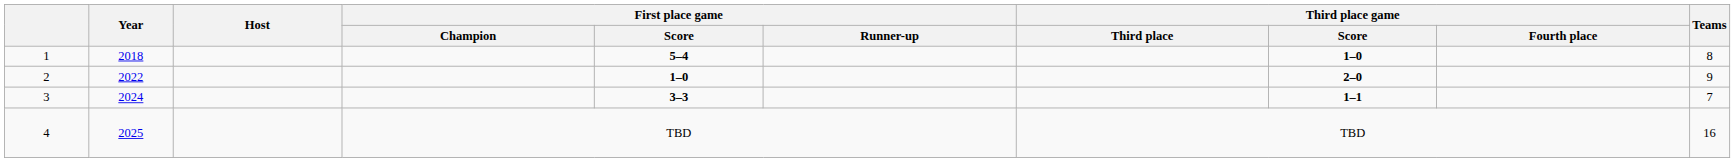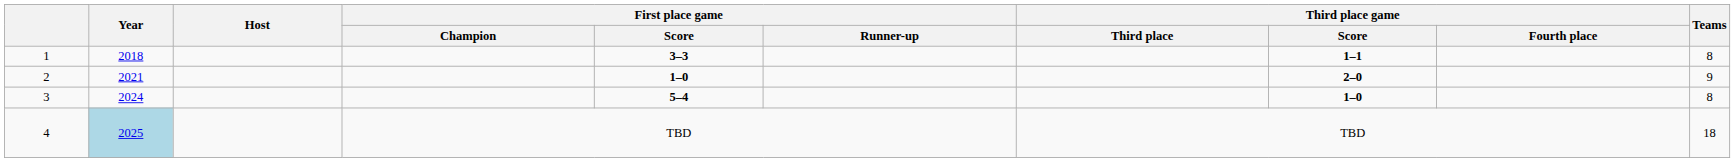(679, 56) 5–4 -> (679, 56) 3–3
(1353, 56) 1–0 -> (1353, 56) 1–1
(131, 77) 2022 -> (131, 77) 2021
(679, 97) 3–3 -> (679, 97) 5–4
(1353, 97) 1–1 -> (1353, 97) 1–0
(1710, 97) 7 -> (1710, 97) 8
(131, 133) no background -> (131, 133) lightblue background
(1710, 133) 16 -> (1710, 133) 18
